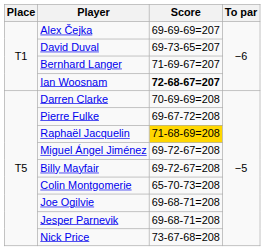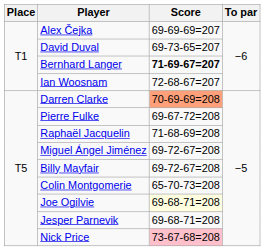(186, 64) normal -> (186, 64) bold
(186, 82) bold -> (186, 82) normal
(186, 99) no background -> (186, 99) lightsalmon background
(186, 133) gold background -> (186, 133) no background
(186, 202) no background -> (186, 202) lightyellow background
(186, 237) no background -> (186, 237) pink background
